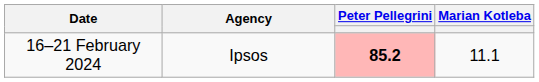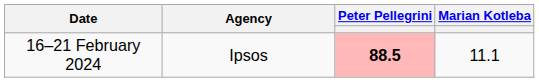(385, 55) 85.2 -> (385, 55) 88.5
